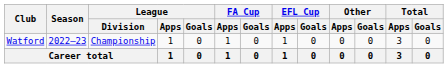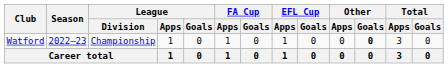(371, 41) normal -> (371, 41) bold
